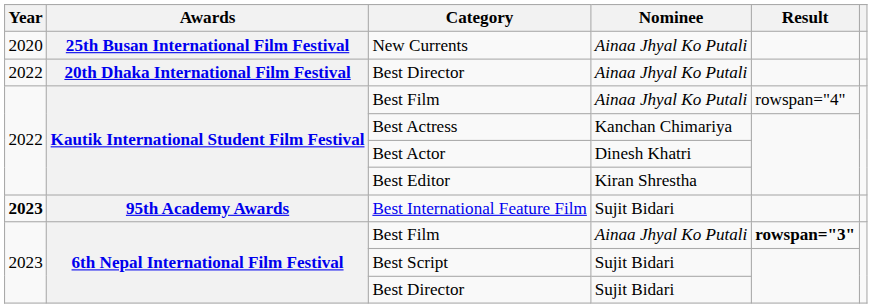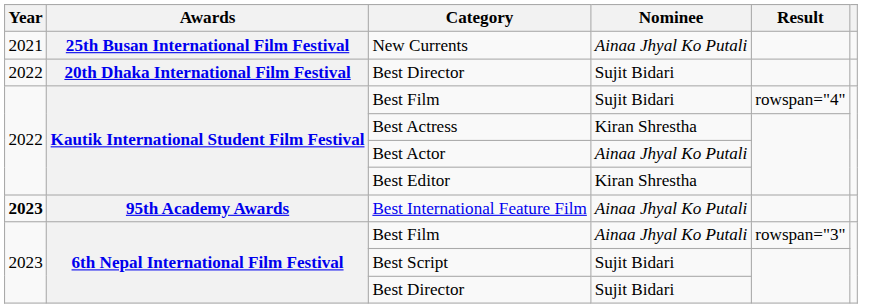(26, 45) 2020 -> (26, 45) 2021
(671, 72) Ainaa Jhyal Ko Putali -> (634, 72) Sujit Bidari
(671, 99) Ainaa Jhyal Ko Putali -> (634, 99) Sujit Bidari
(663, 126) Kanchan Chimariya -> (646, 126) Kiran Shrestha
(643, 153) Dinesh Khatri -> (671, 153) Ainaa Jhyal Ko Putali
(634, 208) Sujit Bidari -> (671, 208) Ainaa Jhyal Ko Putali
(805, 235) bold -> (800, 235) normal
